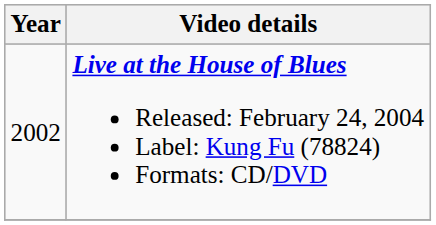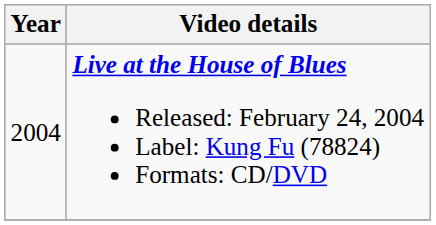(36, 131) 2002 -> (36, 131) 2004
